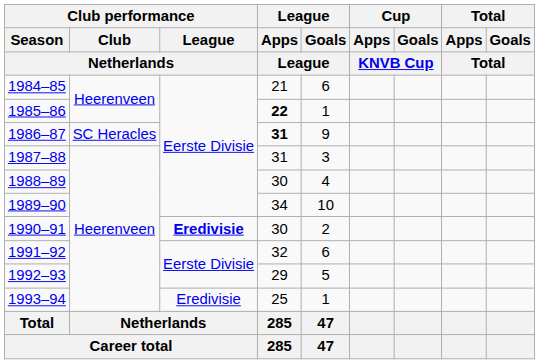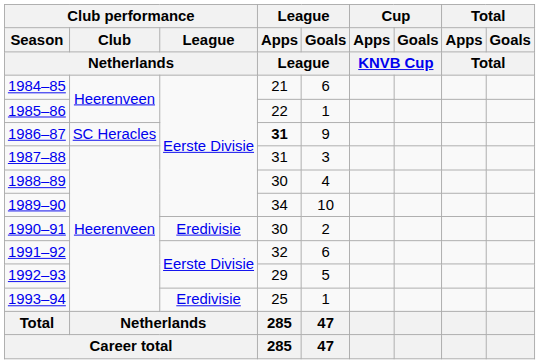(279, 110) bold -> (279, 110) normal
(209, 228) bold -> (209, 228) normal
